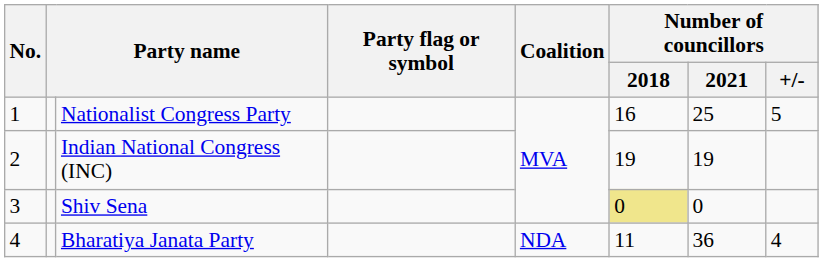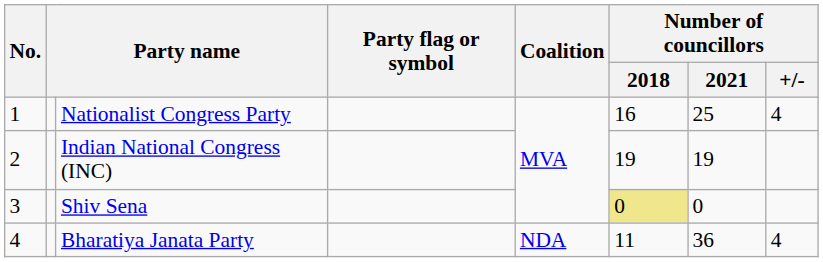(776, 113) 5 -> (776, 113) 4
